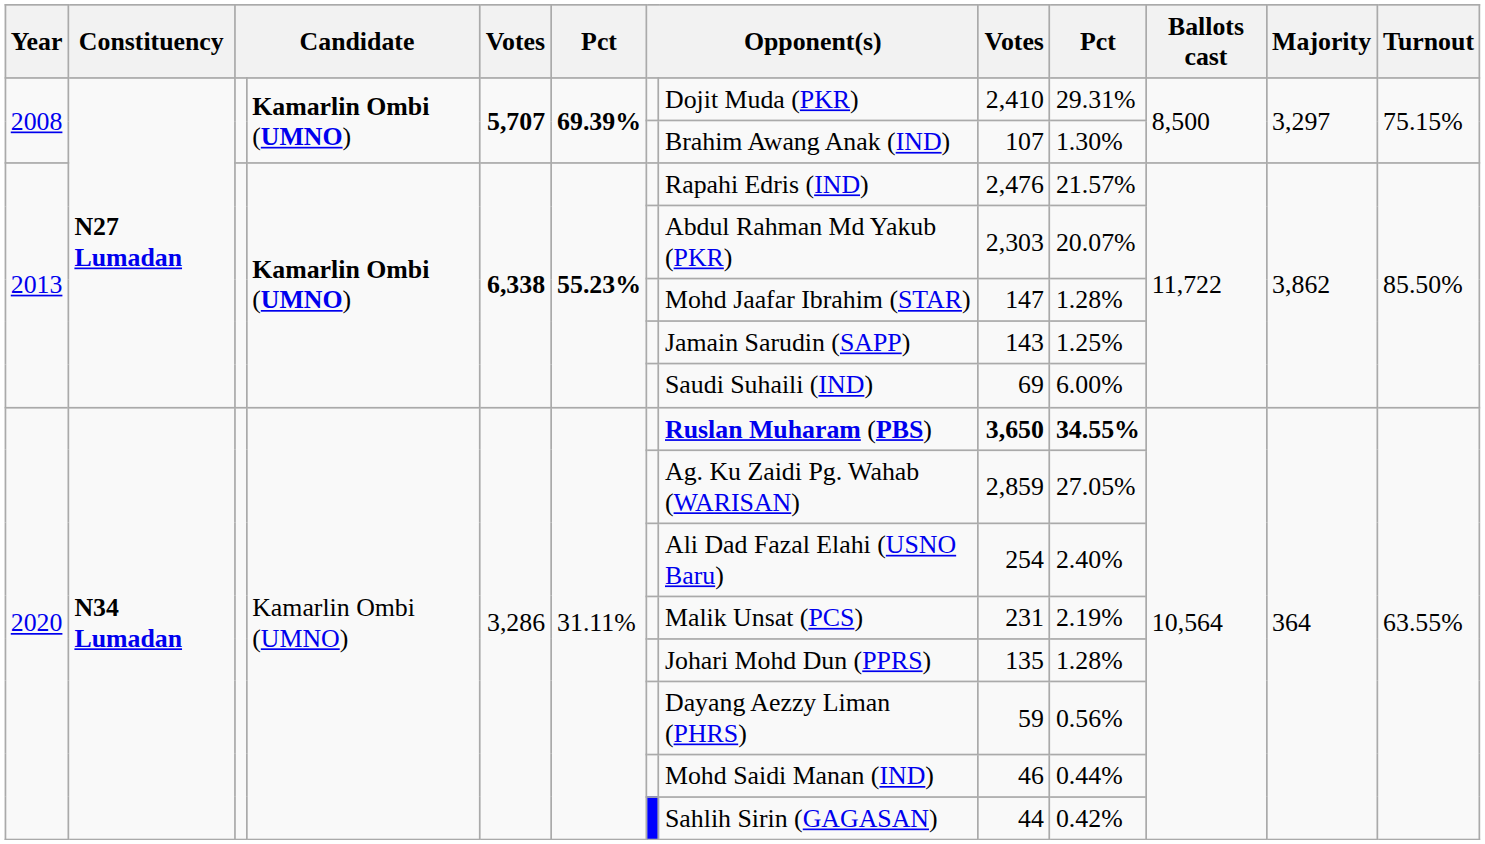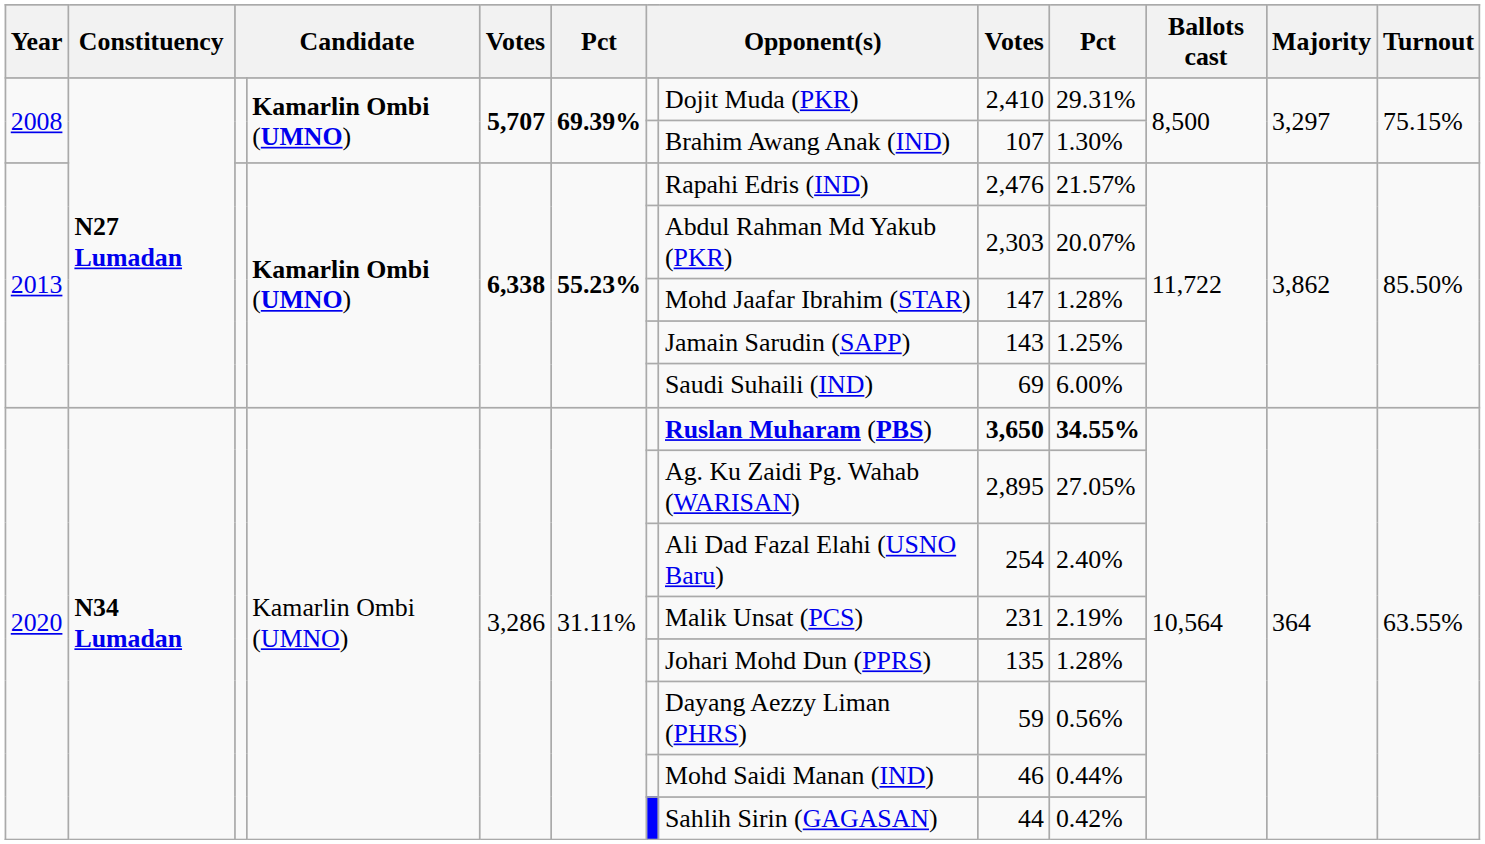(1015, 485) 2,859 -> (1015, 485) 2,895
